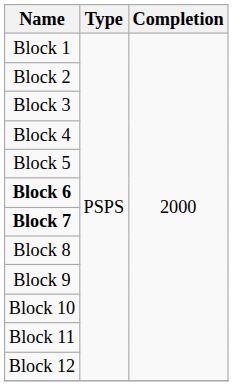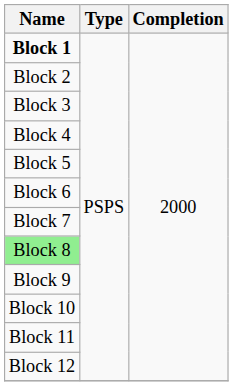(42, 47) normal -> (42, 47) bold
(42, 192) bold -> (42, 192) normal
(42, 221) bold -> (42, 221) normal
(42, 250) no background -> (42, 250) lightgreen background
